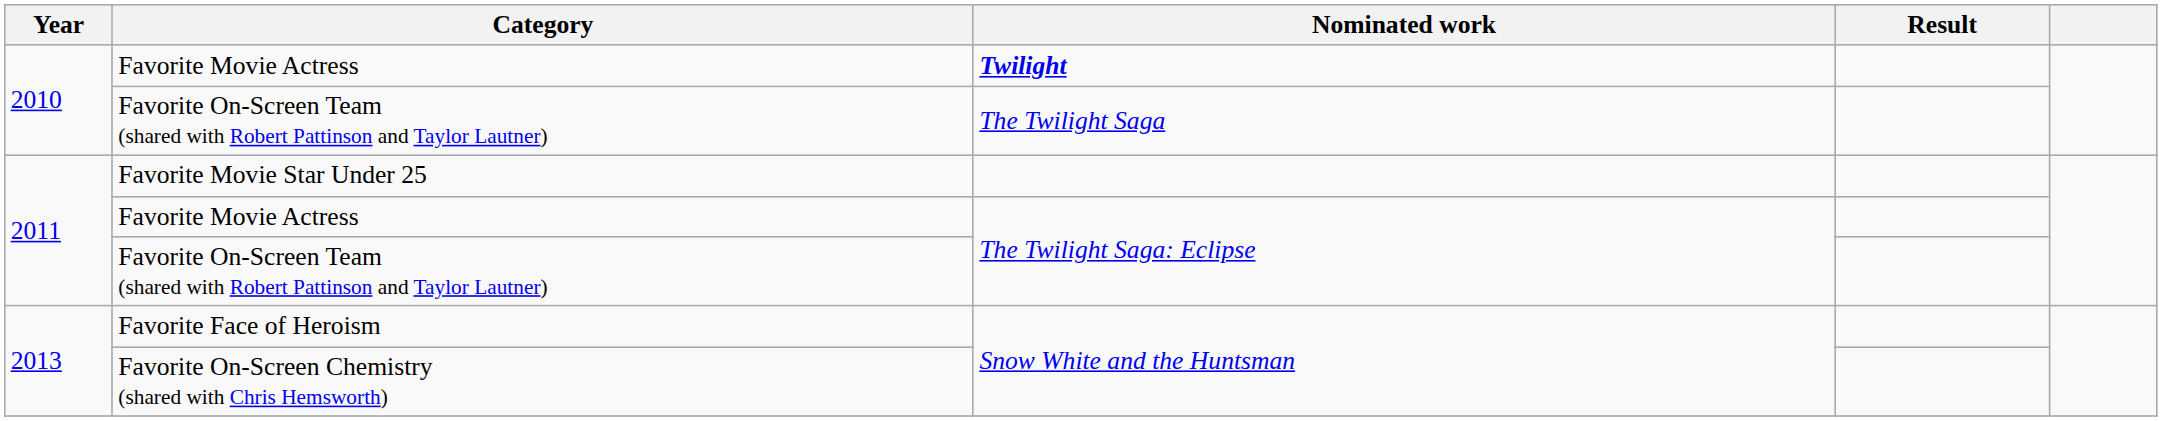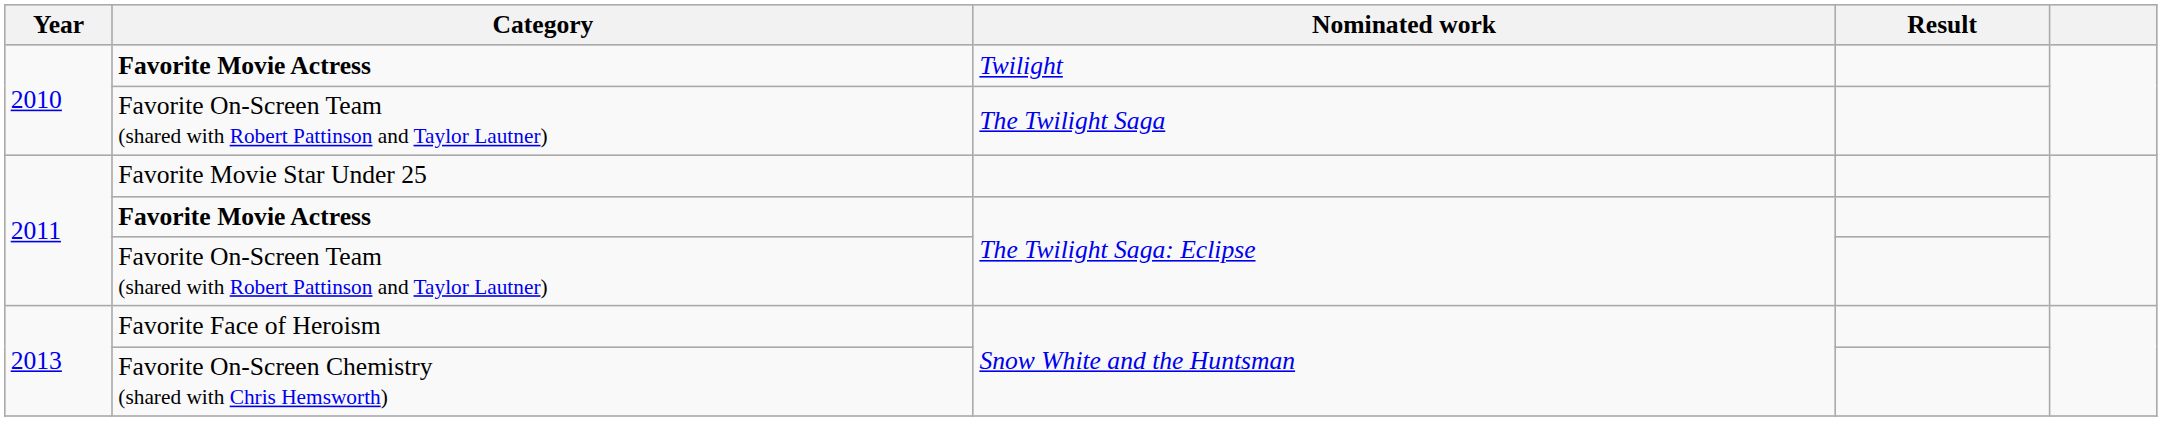(238, 65) normal -> (245, 65) bold
(1023, 65) bold -> (1021, 65) normal
(238, 216) normal -> (245, 216) bold
